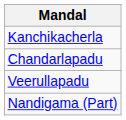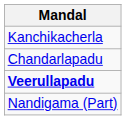(48, 81) normal -> (51, 81) bold
